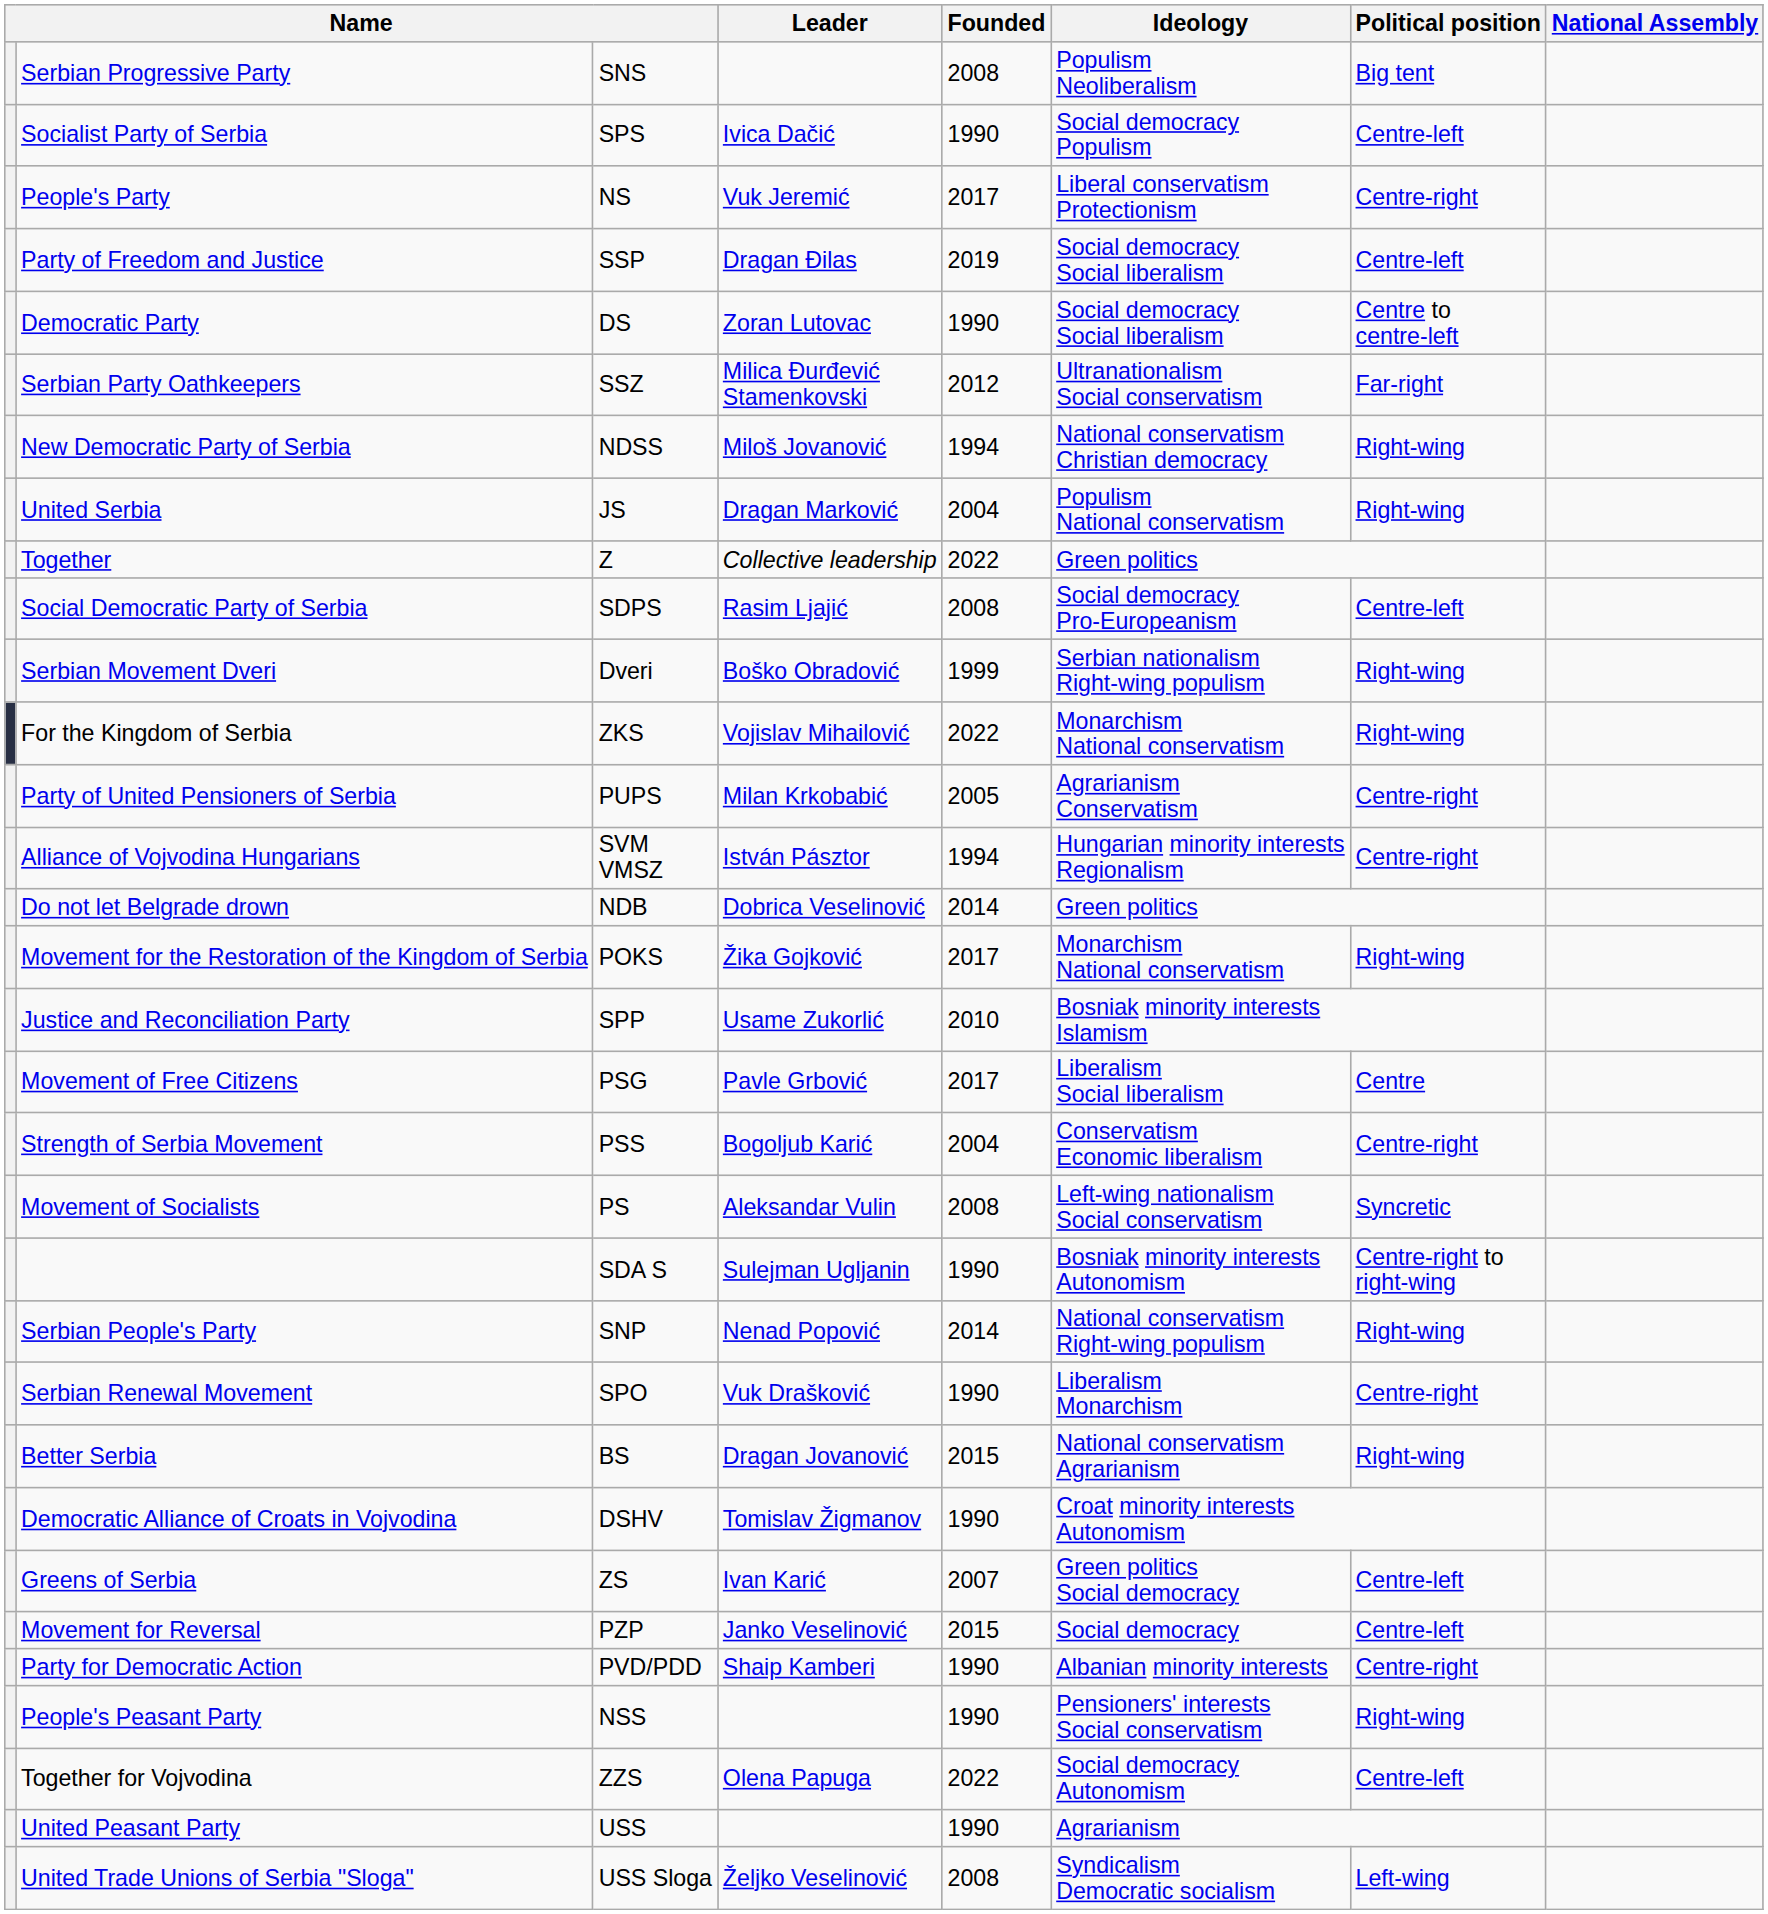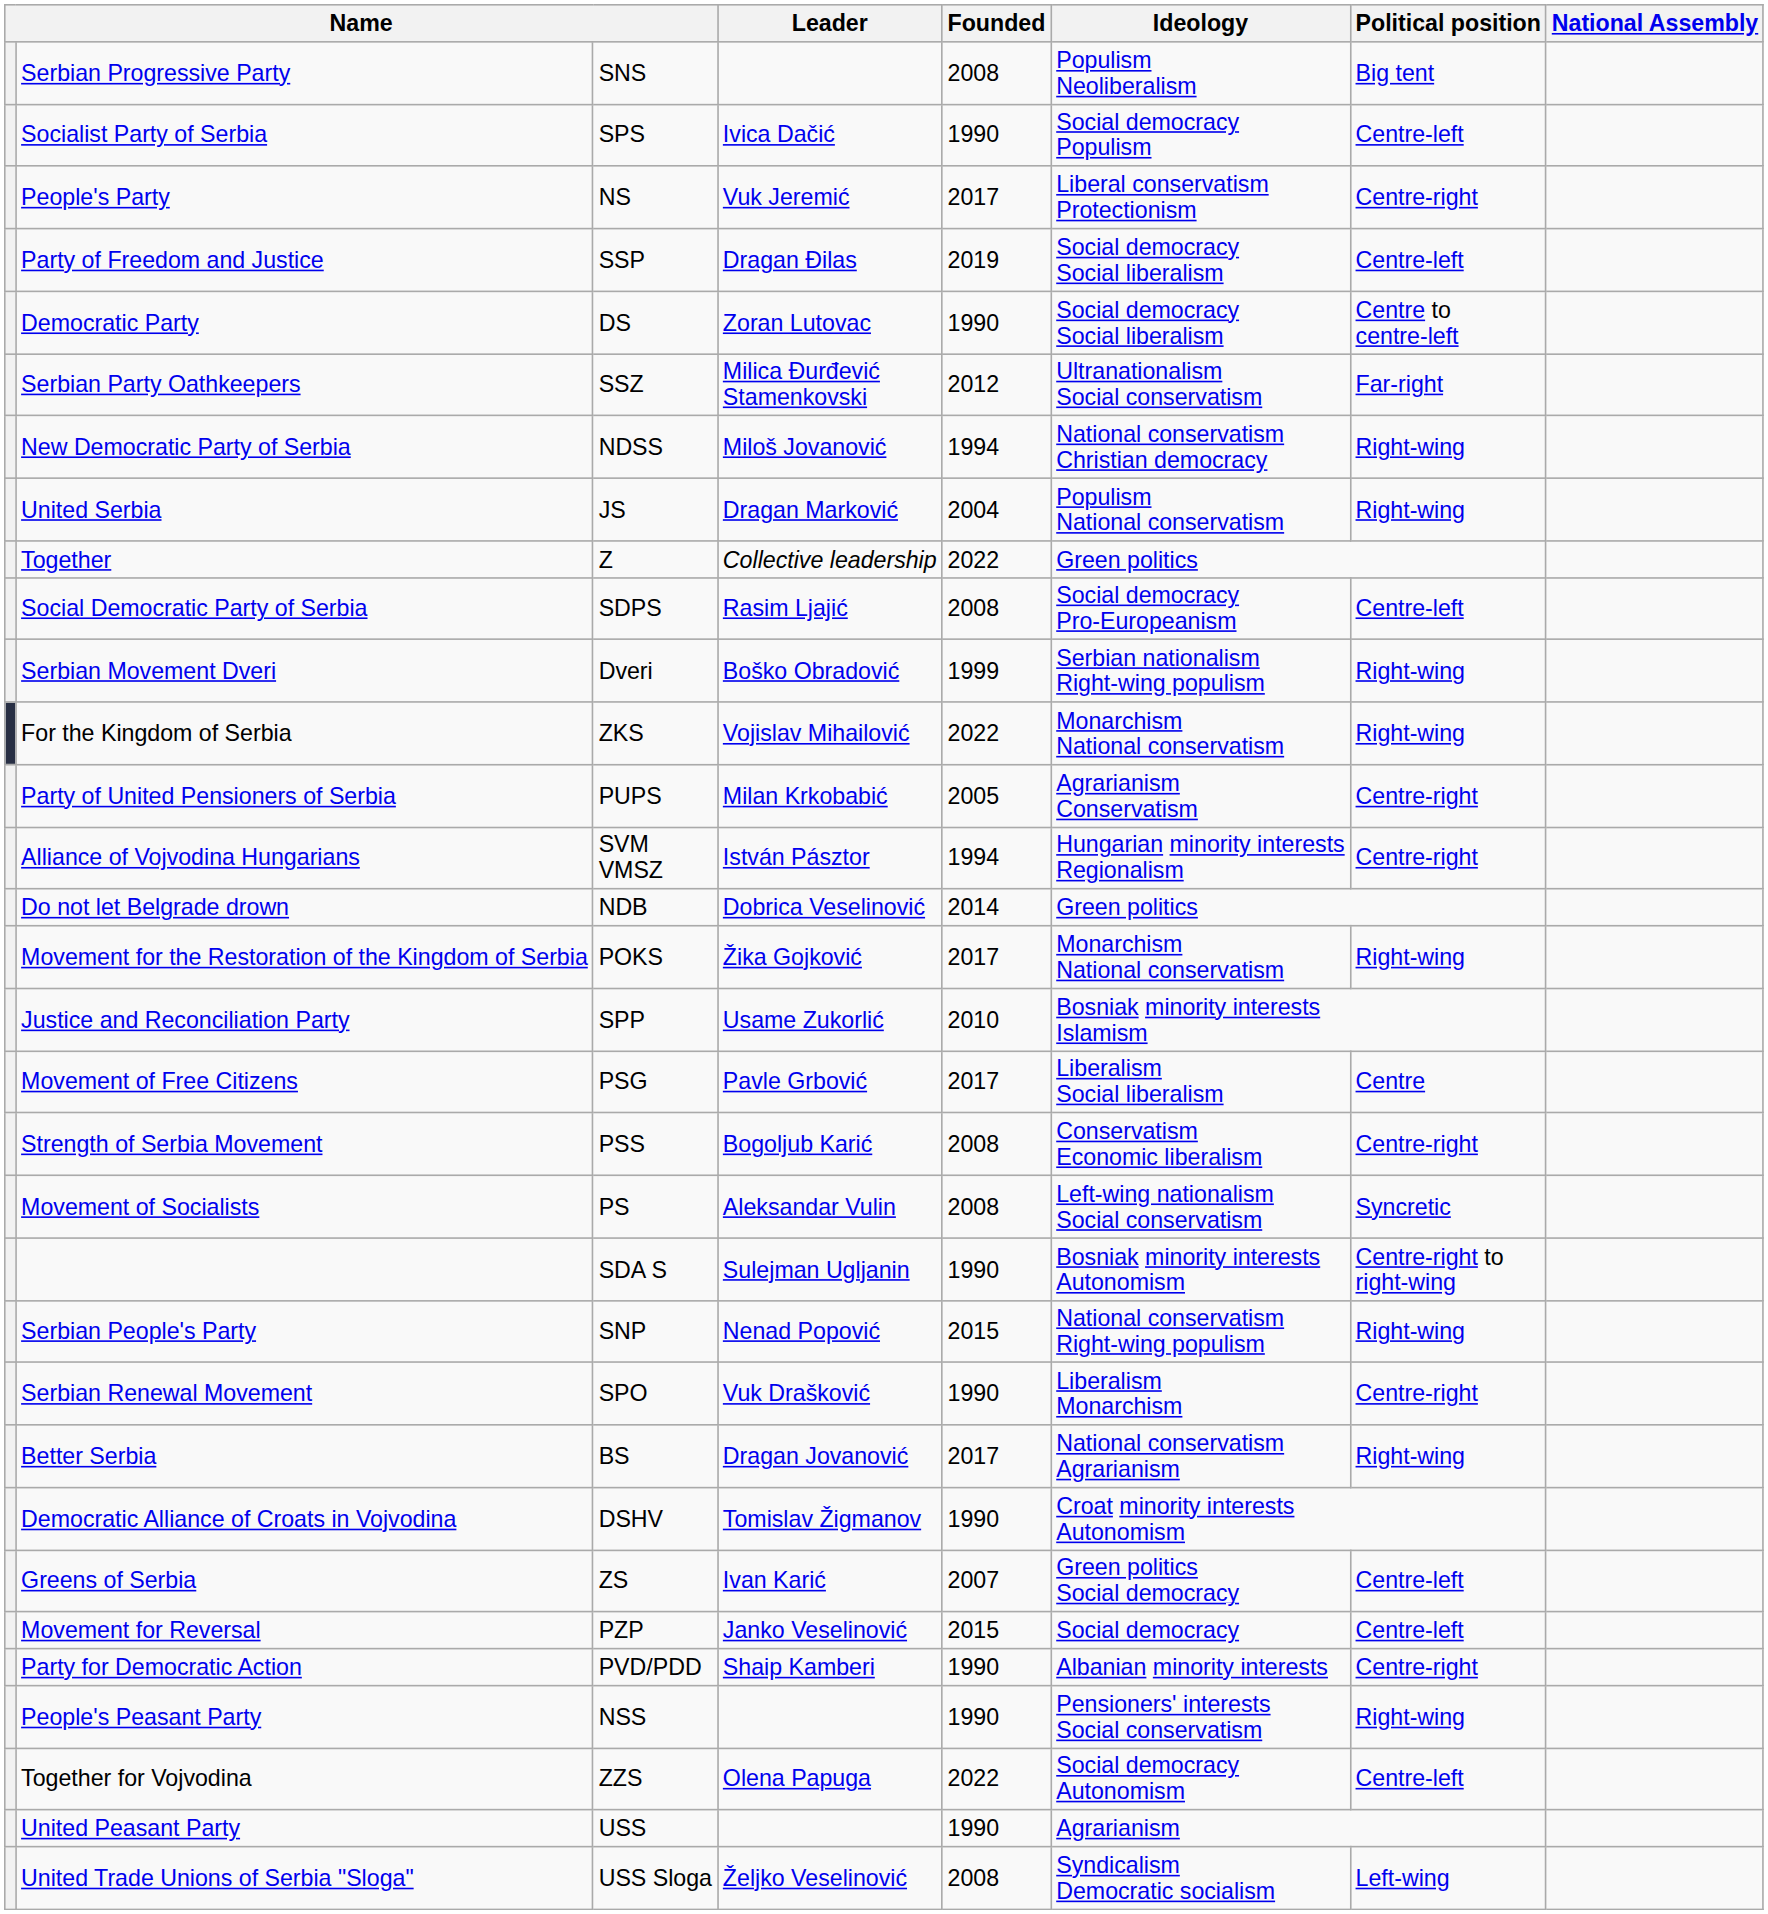(973, 1144) 2004 -> (973, 1144) 2008
(973, 1332) 2014 -> (973, 1332) 2015
(973, 1456) 2015 -> (973, 1456) 2017
